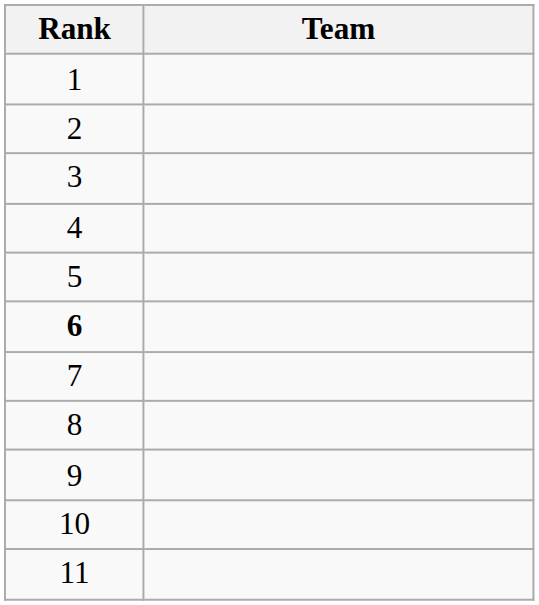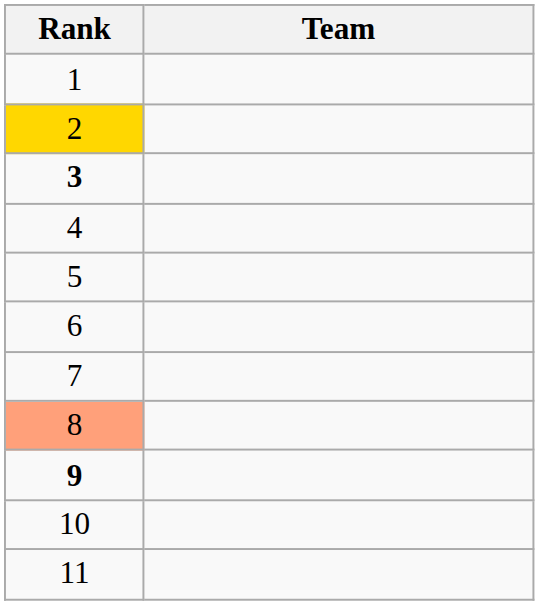(75, 128) no background -> (75, 128) gold background
(75, 177) normal -> (75, 177) bold
(75, 326) bold -> (75, 326) normal
(75, 425) no background -> (75, 425) lightsalmon background
(75, 474) normal -> (75, 474) bold
